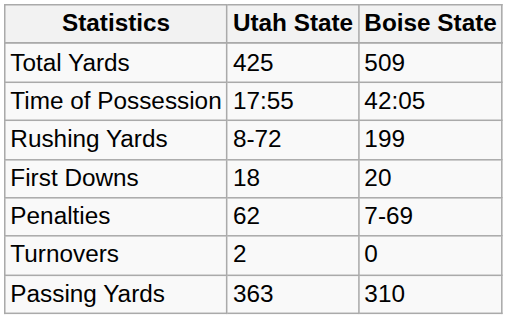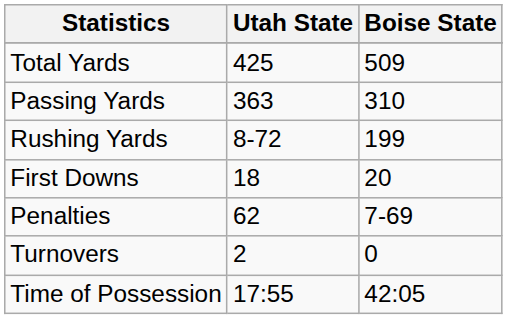rows swapped: (88, 293) <-> (116, 100)
